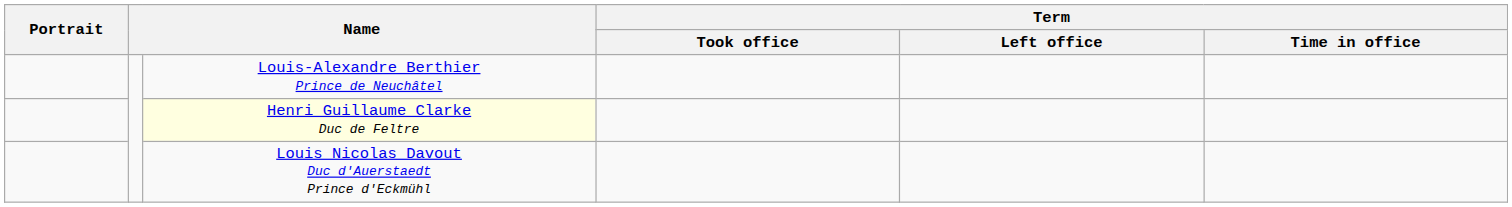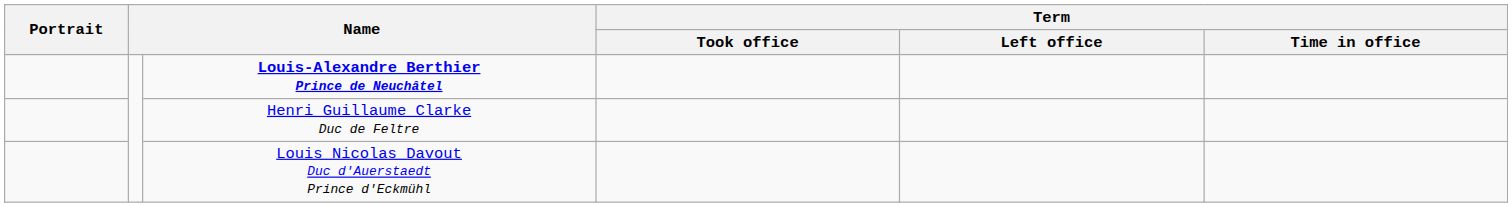(369, 76) normal -> (369, 77) bold
(369, 119) lightyellow background -> (369, 119) no background
